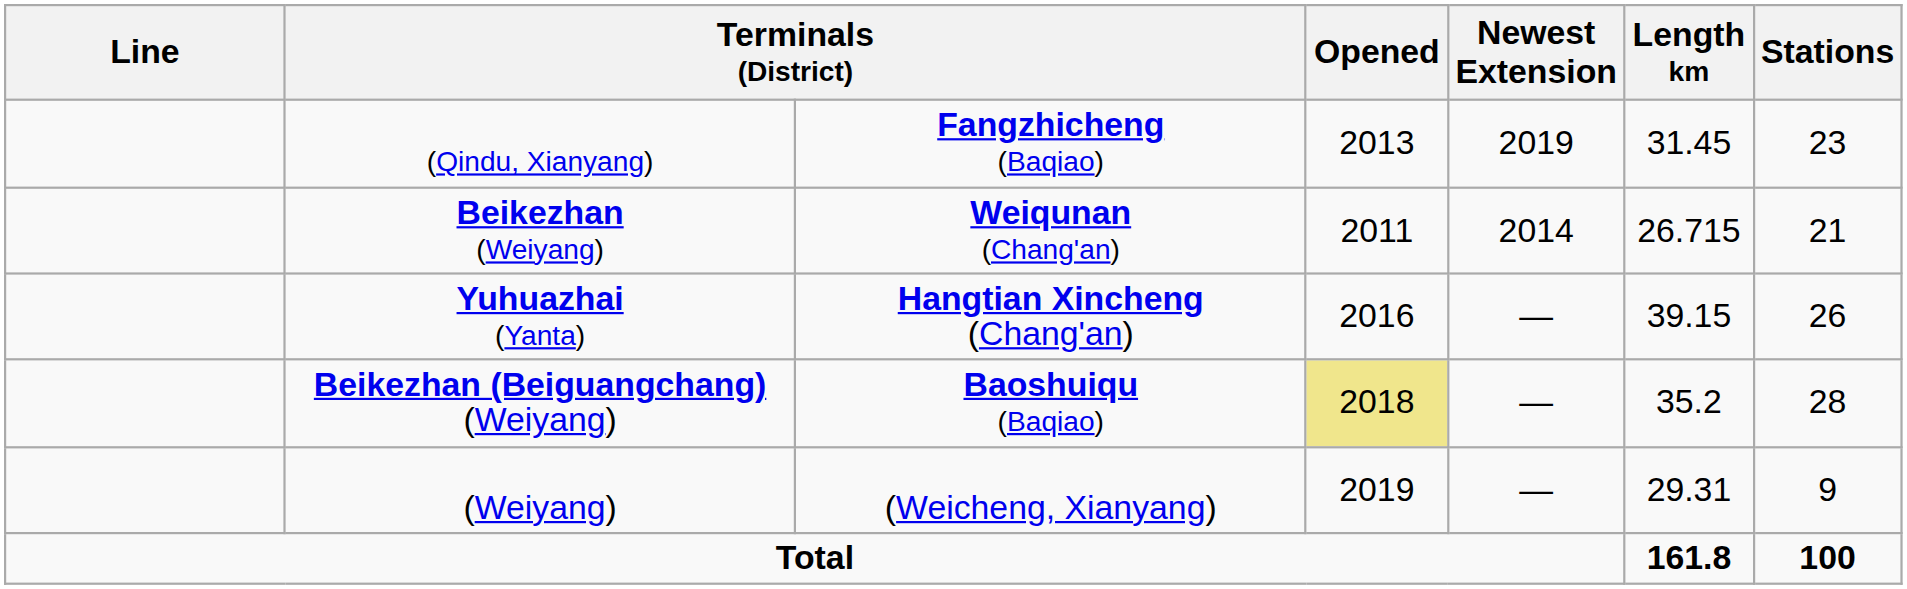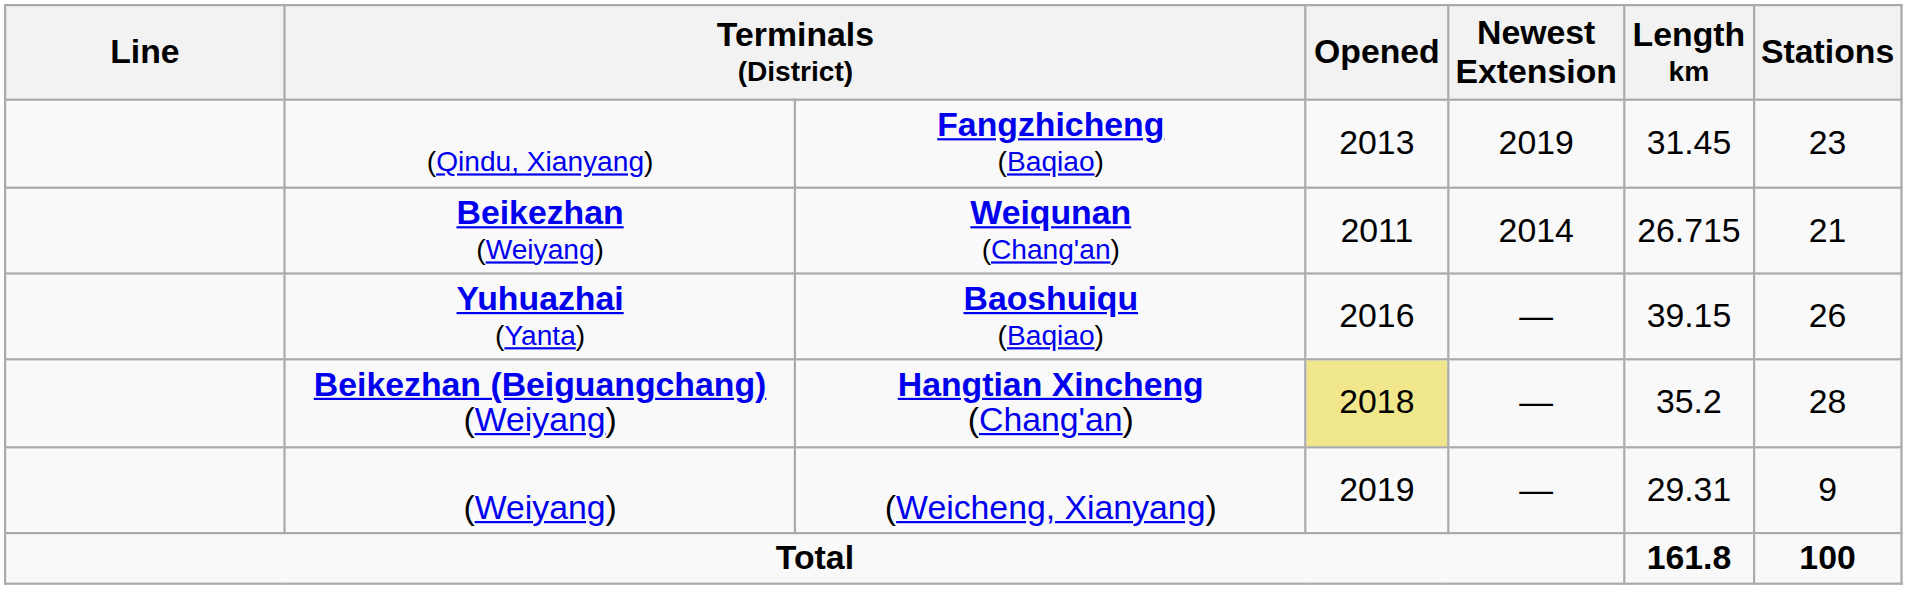(1051, 316) Hangtian Xincheng (Chang'an) -> (1051, 316) Baoshuiqu (Baqiao)
(1051, 402) Baoshuiqu (Baqiao) -> (1051, 402) Hangtian Xincheng (Chang'an)
